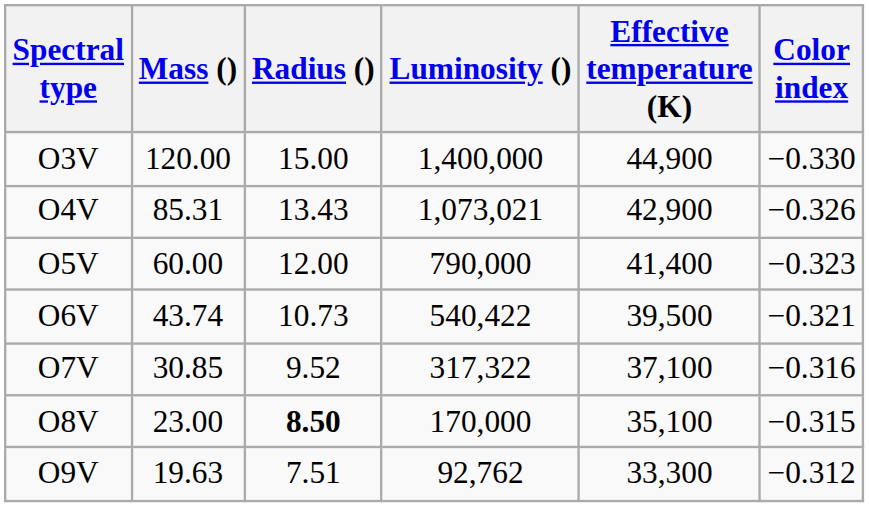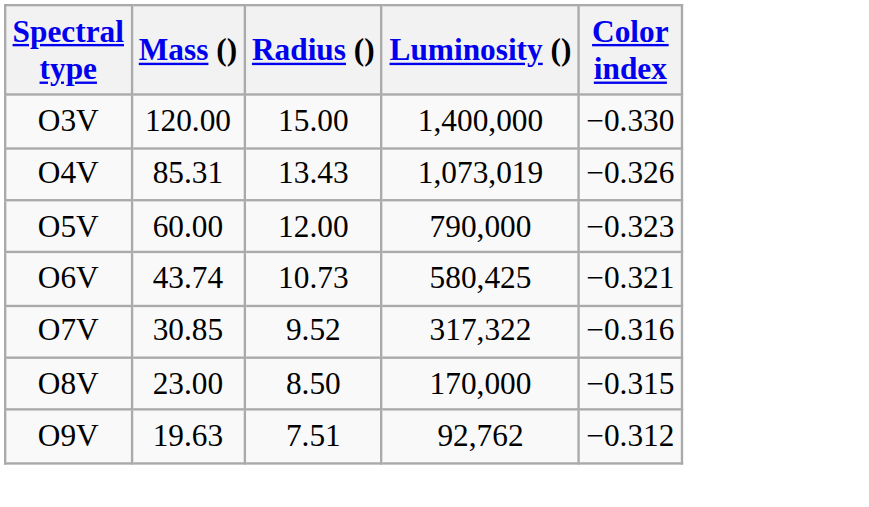- column: (669, 68)
(480, 211) 1,073,021 -> (480, 173) 1,073,019
(480, 315) 540,422 -> (480, 278) 580,425
(313, 420) bold -> (313, 383) normal
